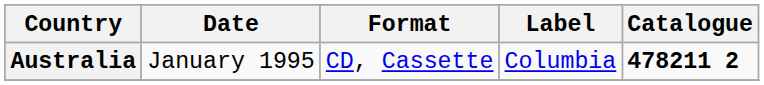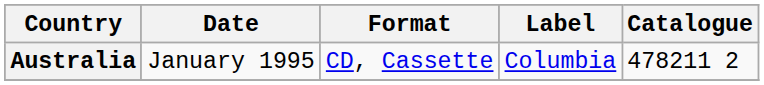(683, 62) bold -> (683, 62) normal
